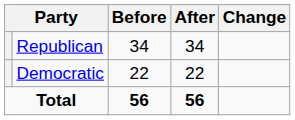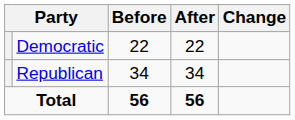rows swapped: (60, 45) <-> (60, 73)
